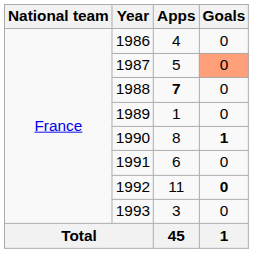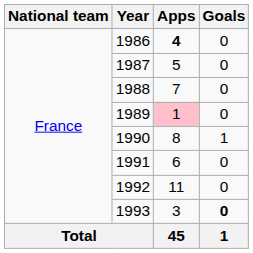(176, 41) normal -> (176, 41) bold
(224, 65) lightsalmon background -> (224, 65) no background
(176, 89) bold -> (176, 89) normal
(176, 114) no background -> (176, 114) pink background
(224, 138) bold -> (224, 138) normal
(224, 187) bold -> (224, 187) normal
(224, 211) normal -> (224, 211) bold
